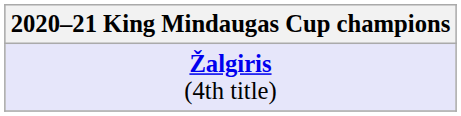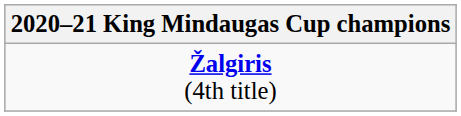(230, 76) lavender background -> (230, 76) no background
